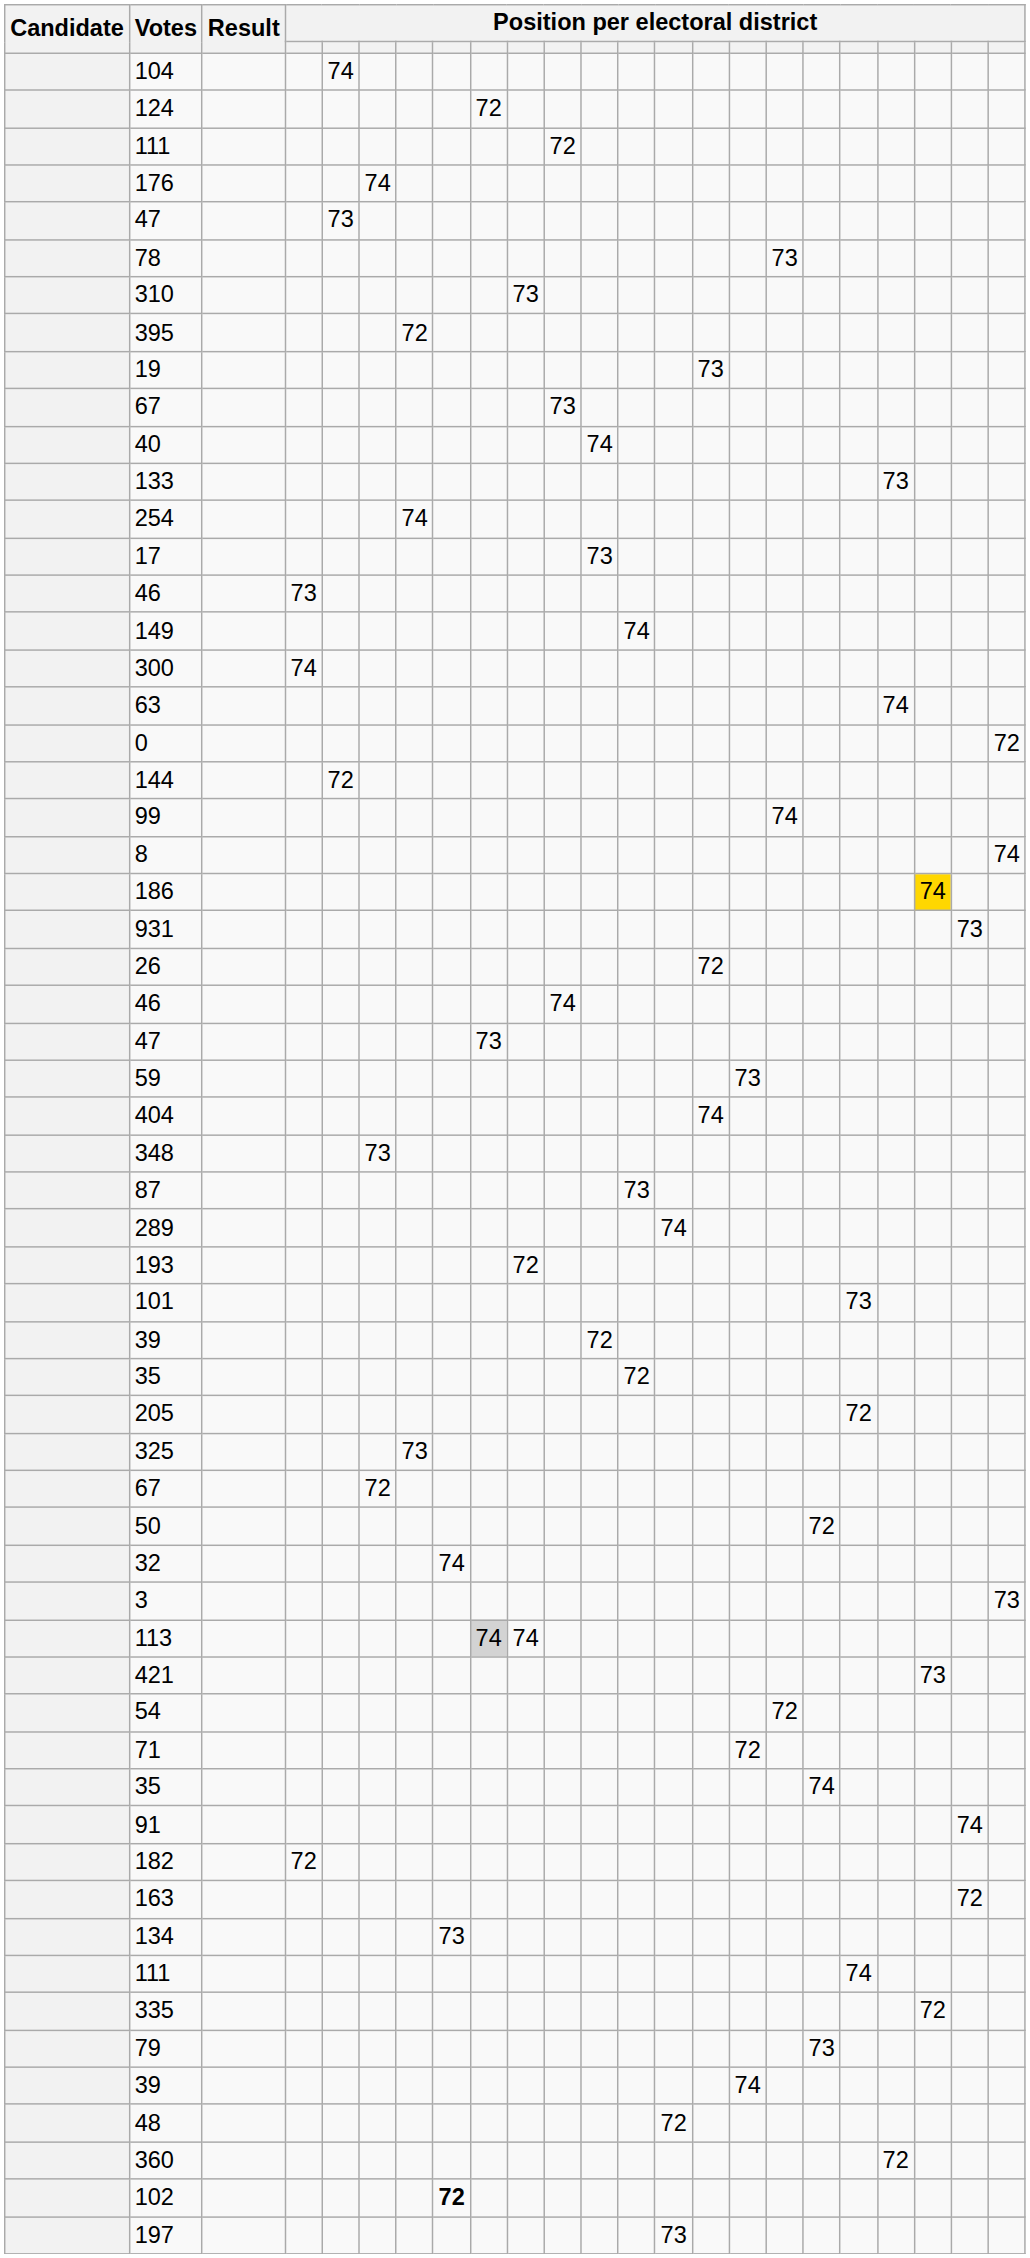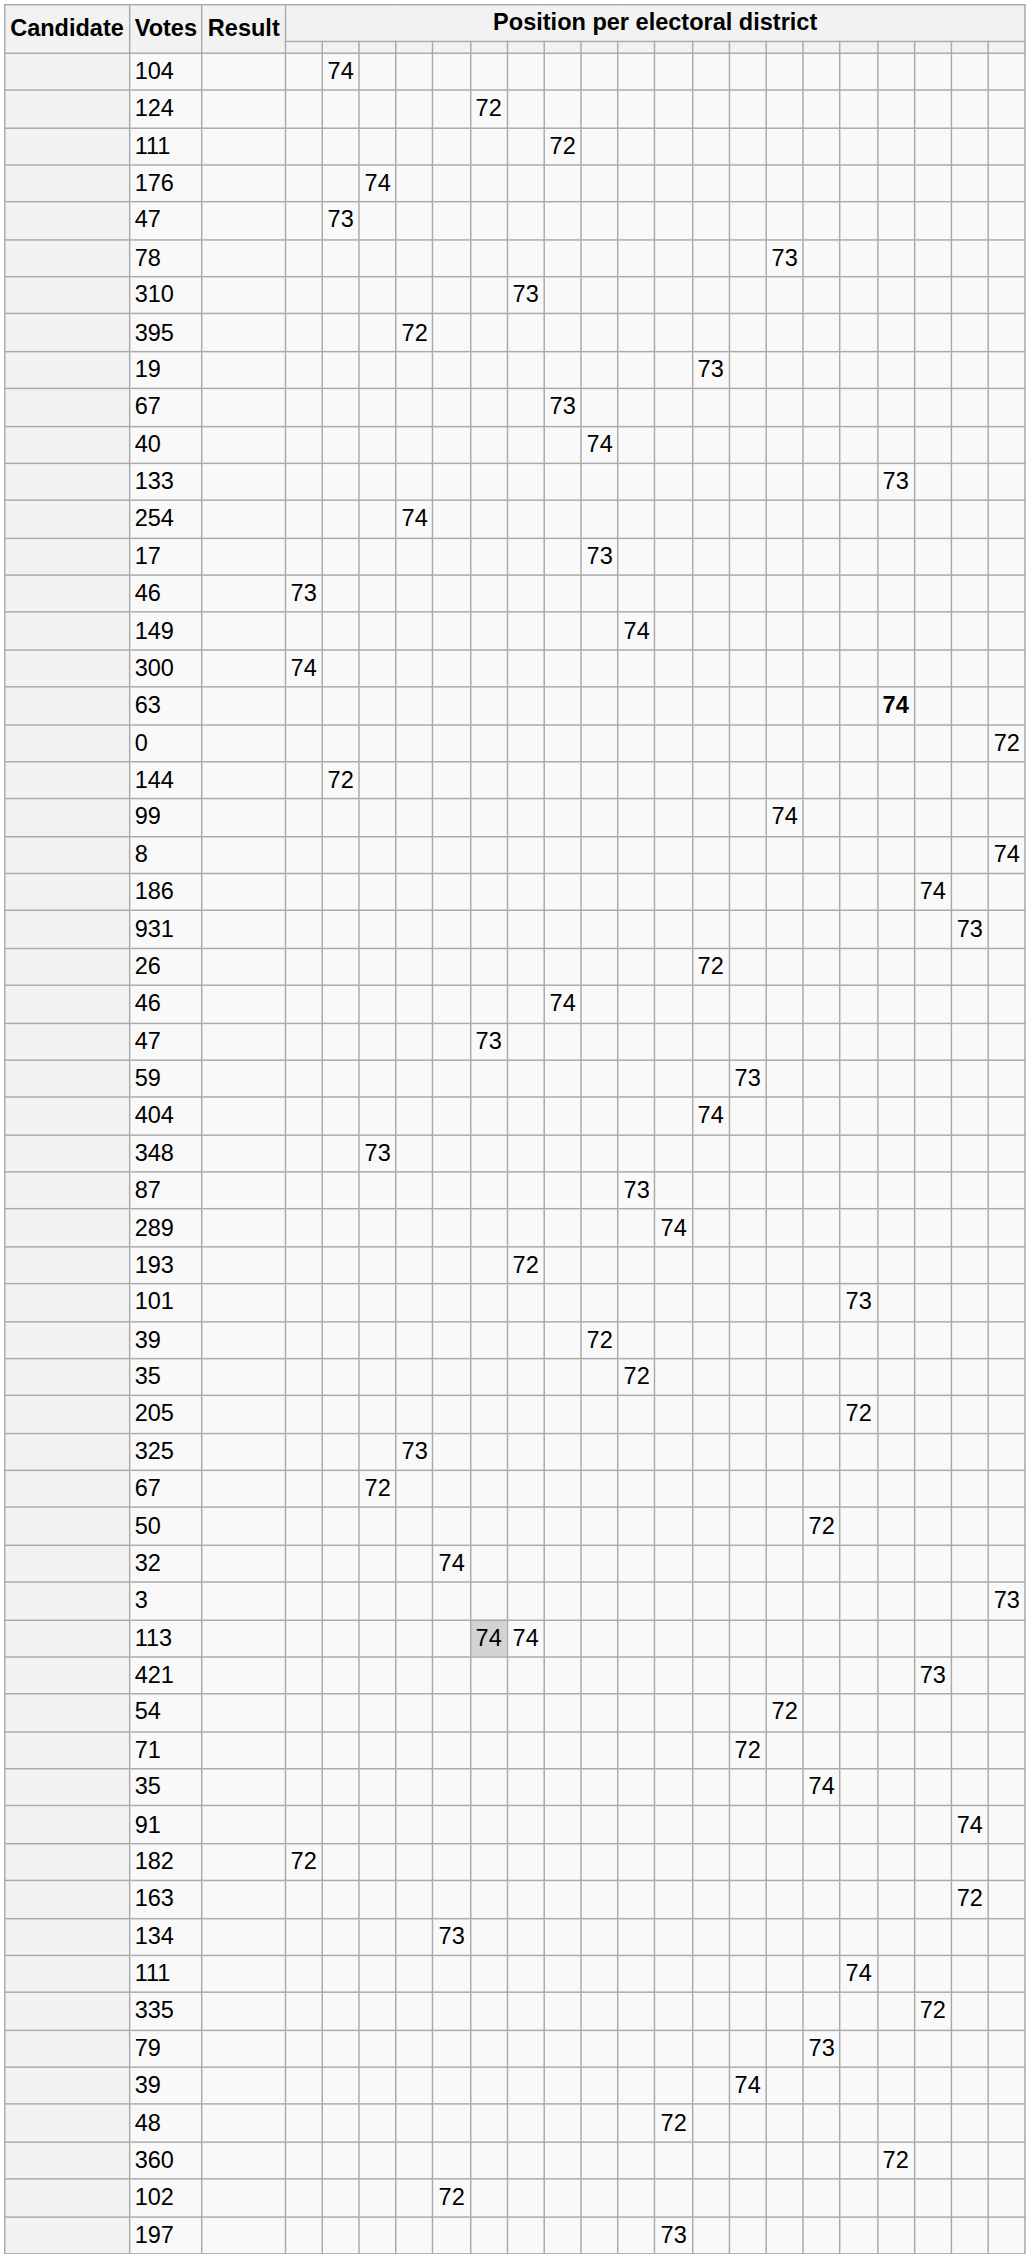(896, 705) normal -> (896, 705) bold
(933, 891) gold background -> (933, 891) no background
(452, 2197) bold -> (452, 2197) normal
